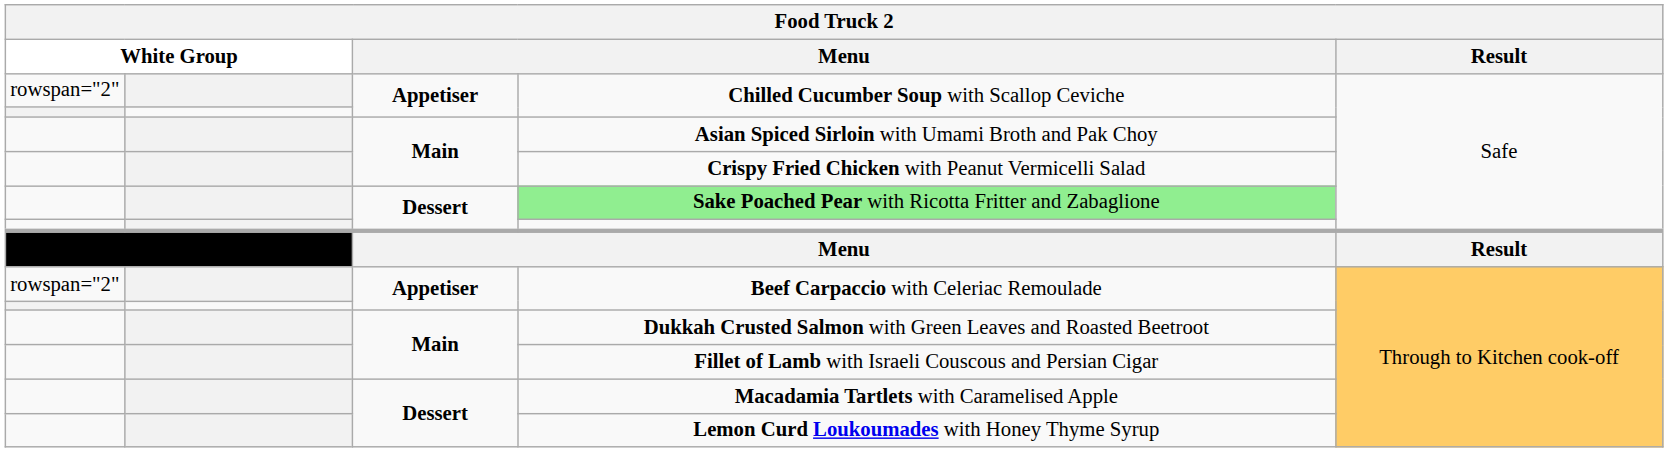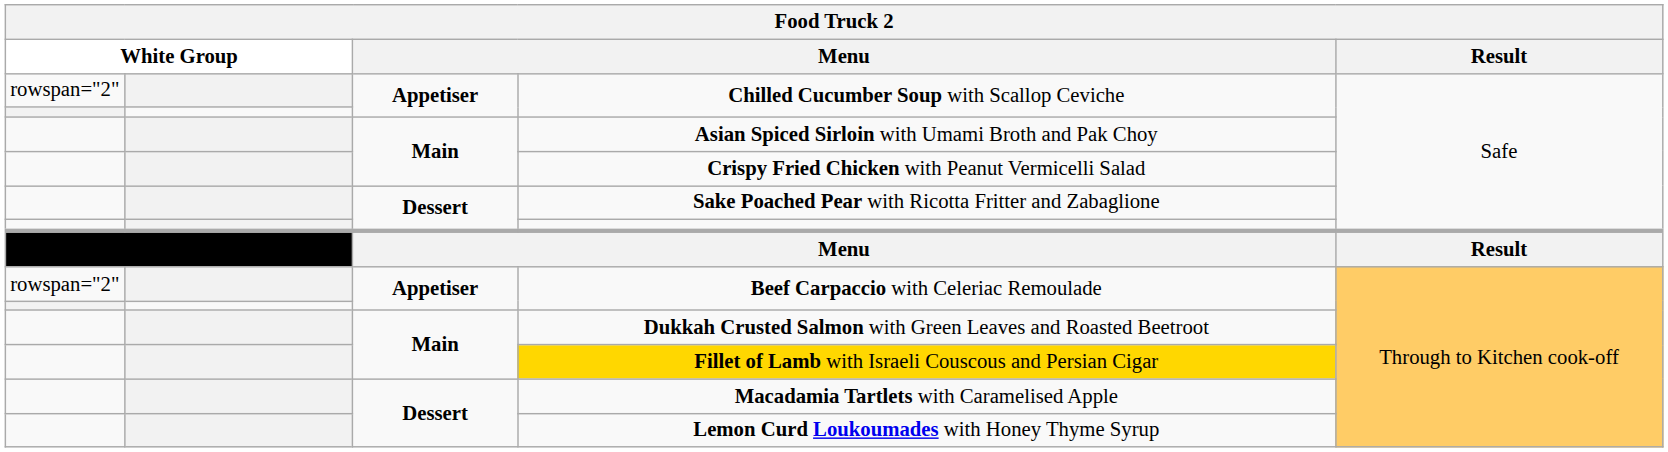(926, 202) lightgreen background -> (926, 202) no background
(926, 361) no background -> (926, 361) gold background
